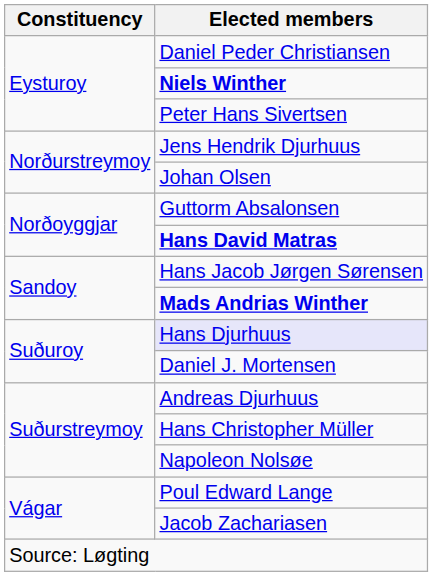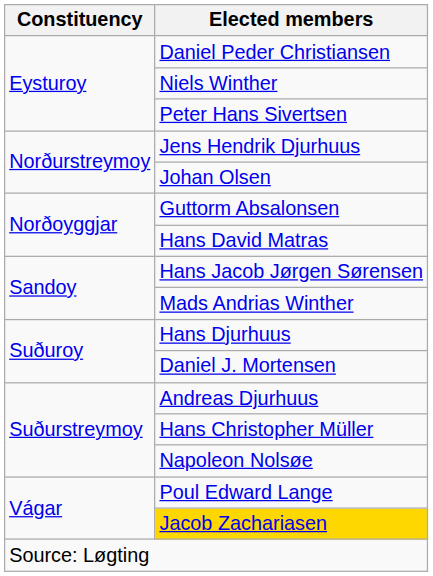(223, 83) bold -> (218, 83) normal
(248, 240) bold -> (244, 240) normal
(264, 303) bold -> (257, 303) normal
(225, 334) lavender background -> (225, 334) no background
(243, 523) no background -> (243, 523) gold background
